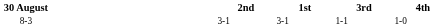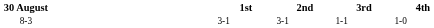columns swapped: (305, 8) <-> (246, 8)
